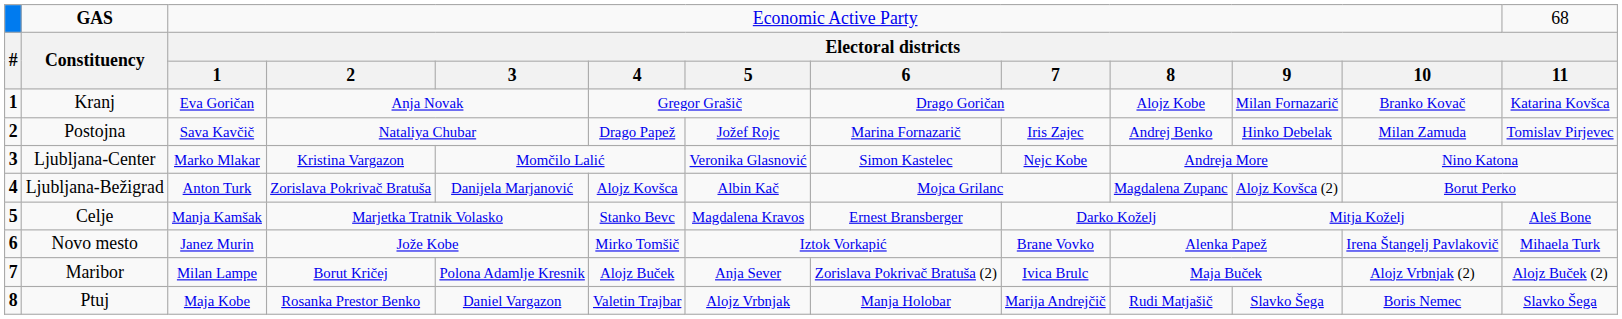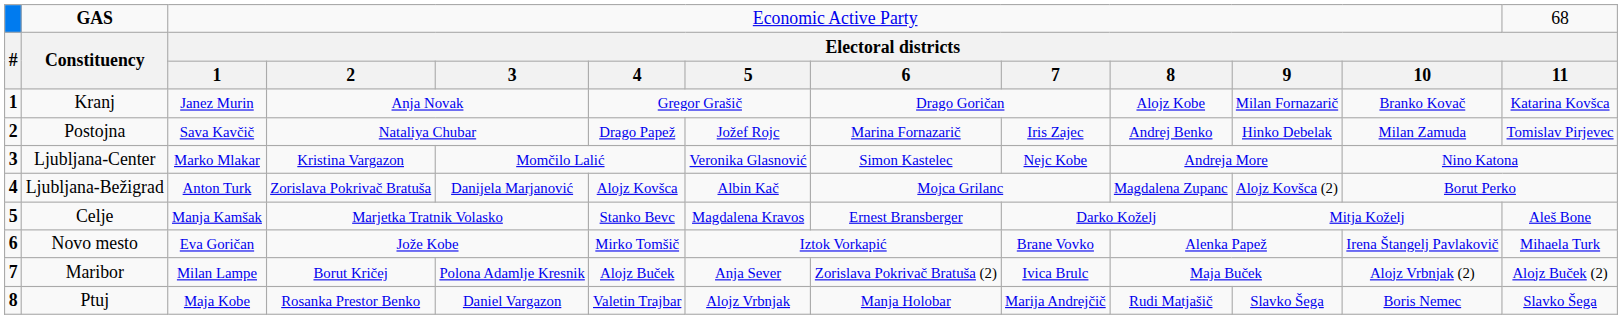(217, 103) Eva Goričan -> (217, 103) Janez Murin
(217, 243) Janez Murin -> (217, 243) Eva Goričan
